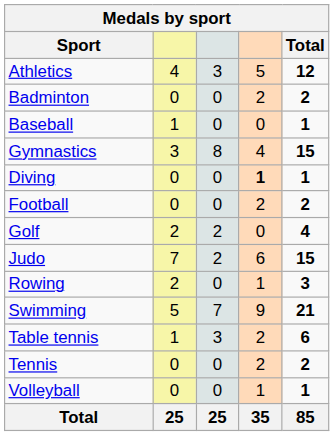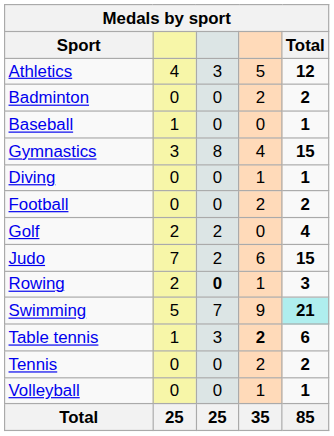(260, 178) bold -> (260, 178) normal
(217, 284) normal -> (217, 284) bold
(305, 311) no background -> (305, 311) paleturquoise background
(260, 338) normal -> (260, 338) bold
